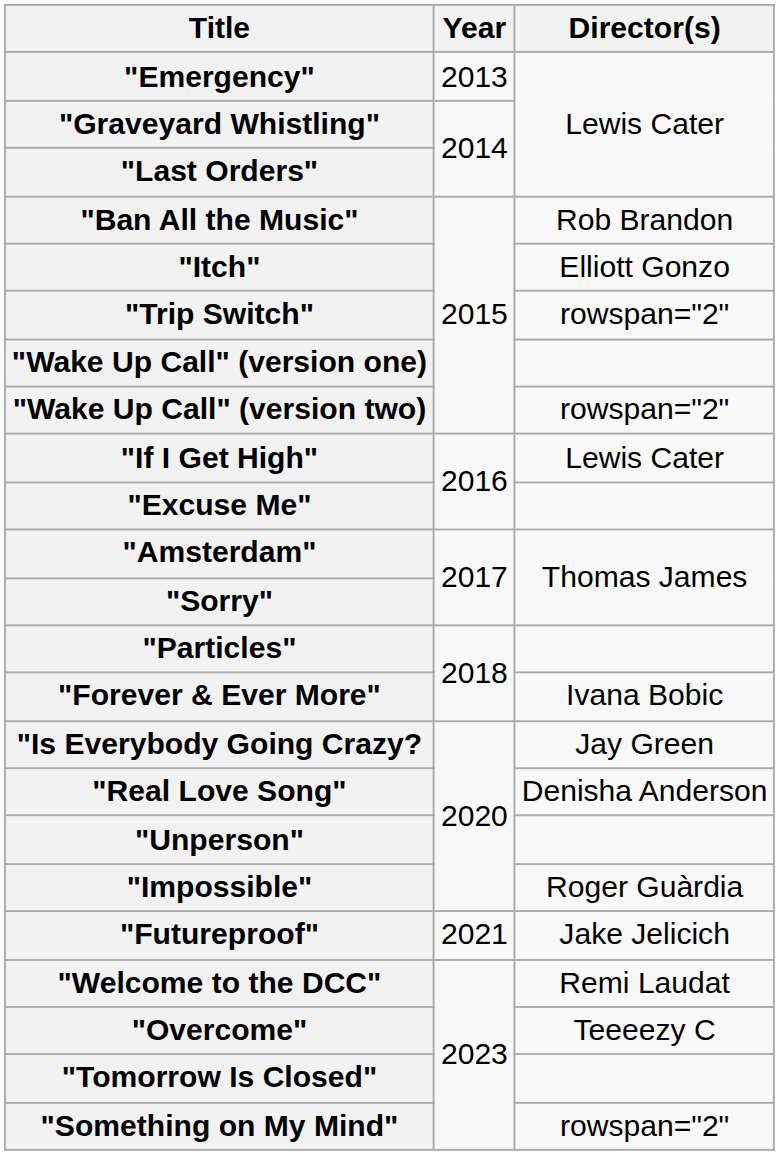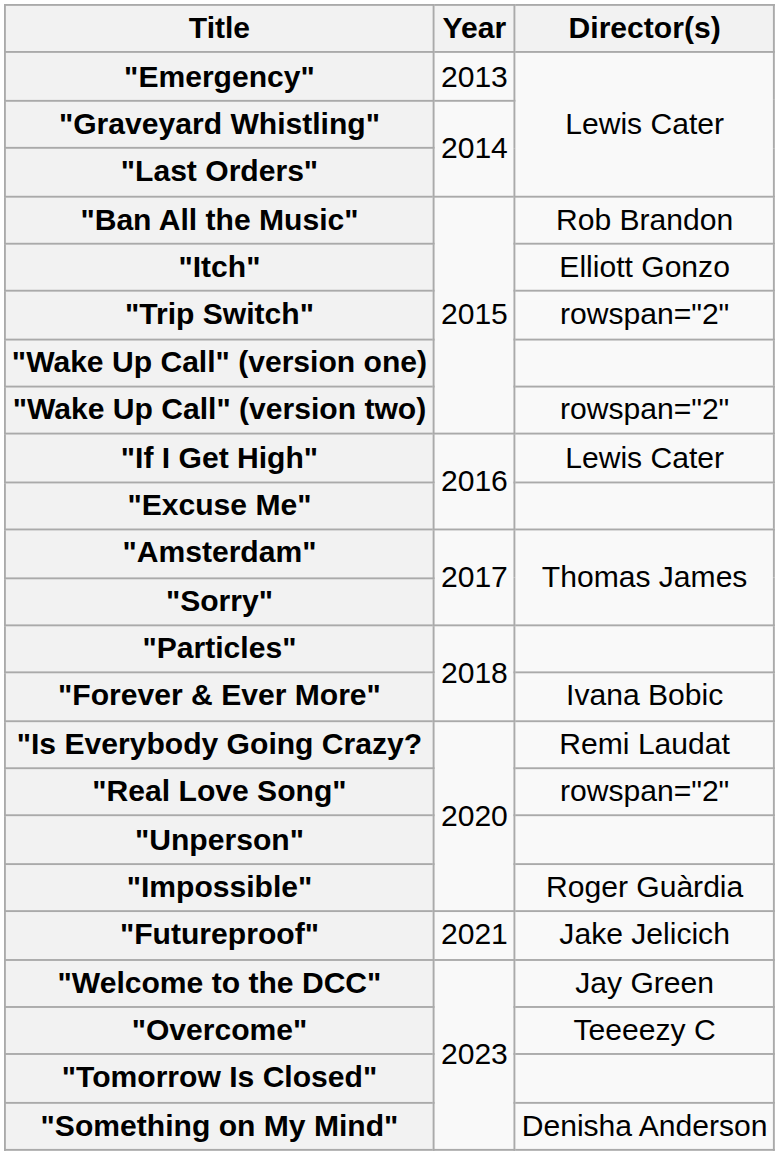(645, 743) Jay Green -> (645, 743) Remi Laudat
(645, 791) Denisha Anderson -> (645, 791) rowspan="2"
(645, 982) Remi Laudat -> (645, 982) Jay Green
(645, 1125) rowspan="2" -> (645, 1125) Denisha Anderson
